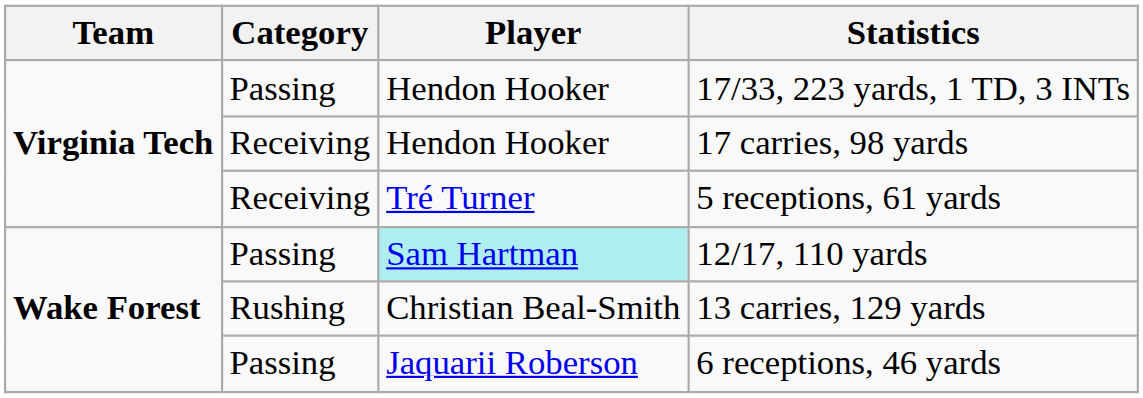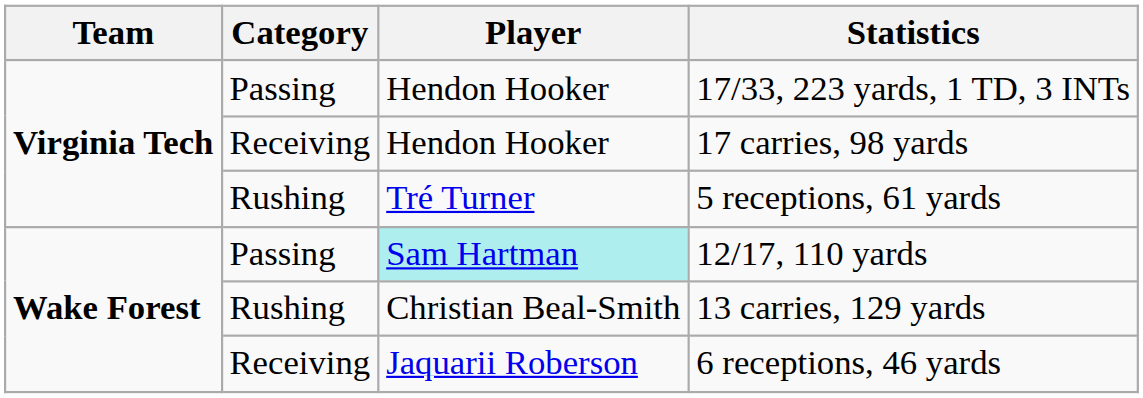(300, 197) Receiving -> (287, 197) Rushing
(282, 363) Passing -> (300, 363) Receiving
